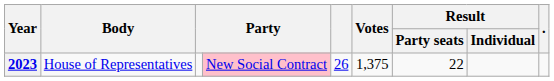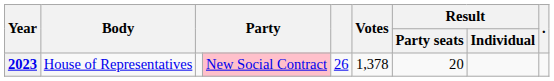(372, 64) 1,375 -> (372, 64) 1,378
(456, 64) 22 -> (456, 64) 20
